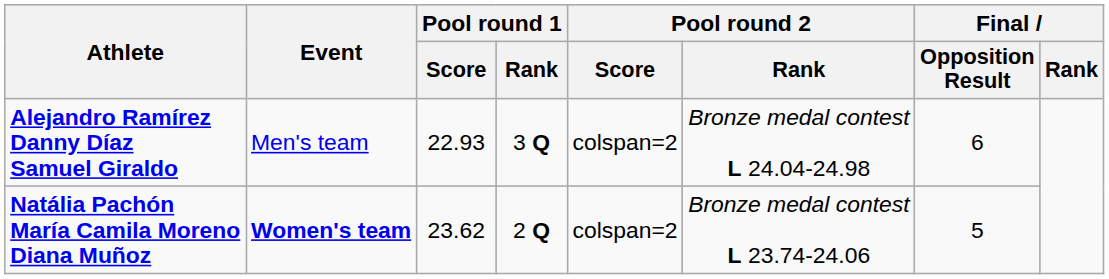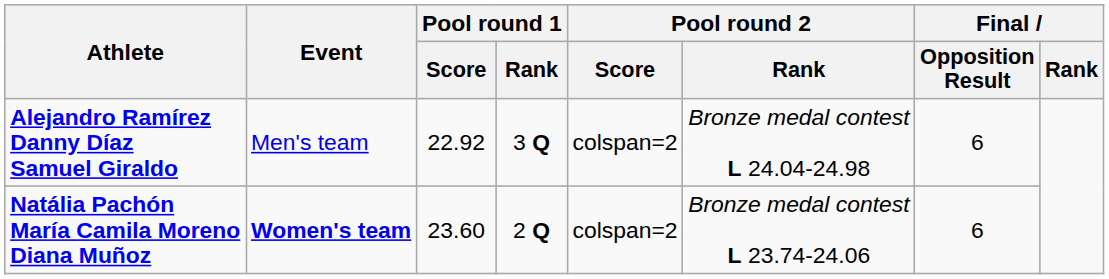(456, 143) 22.93 -> (456, 143) 22.92
(456, 230) 23.62 -> (456, 230) 23.60
(977, 230) 5 -> (977, 230) 6
